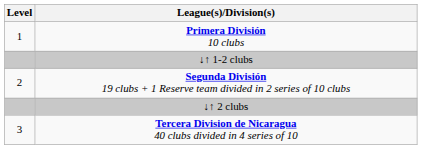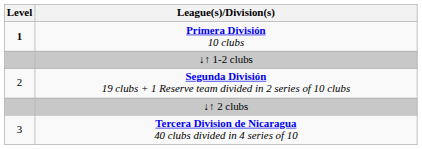(20, 36) normal -> (20, 36) bold
